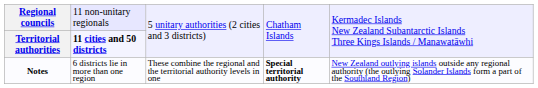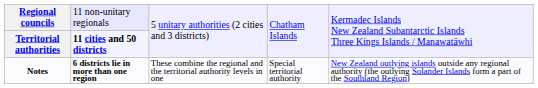(100, 70) normal -> (101, 70) bold
(284, 70) bold -> (286, 70) normal
